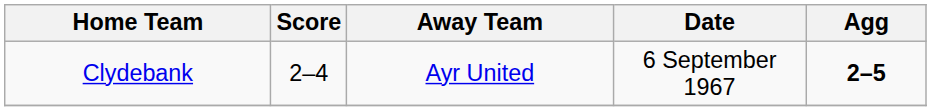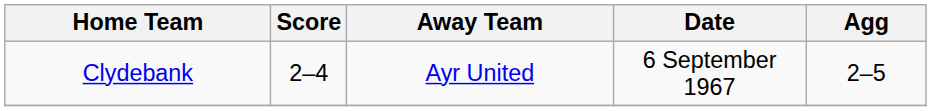(866, 73) bold -> (866, 73) normal
